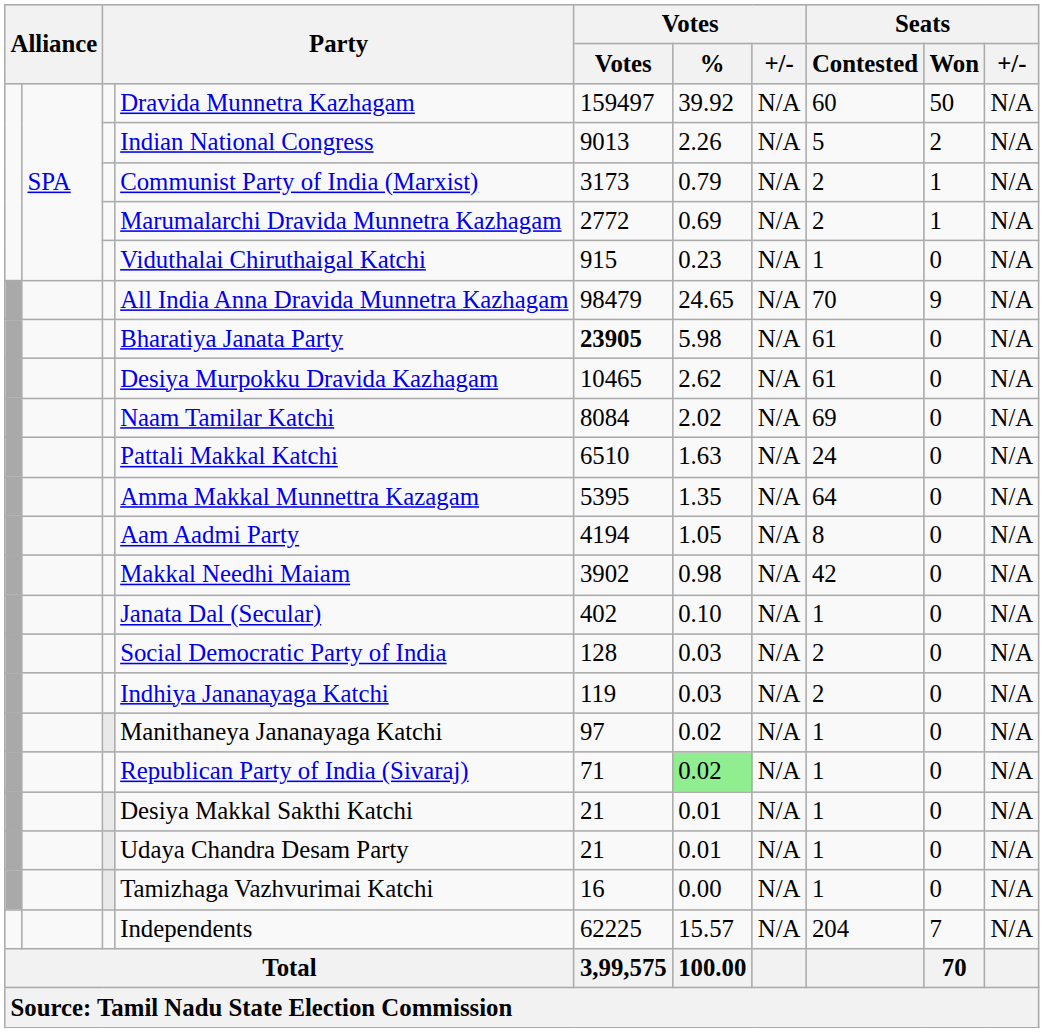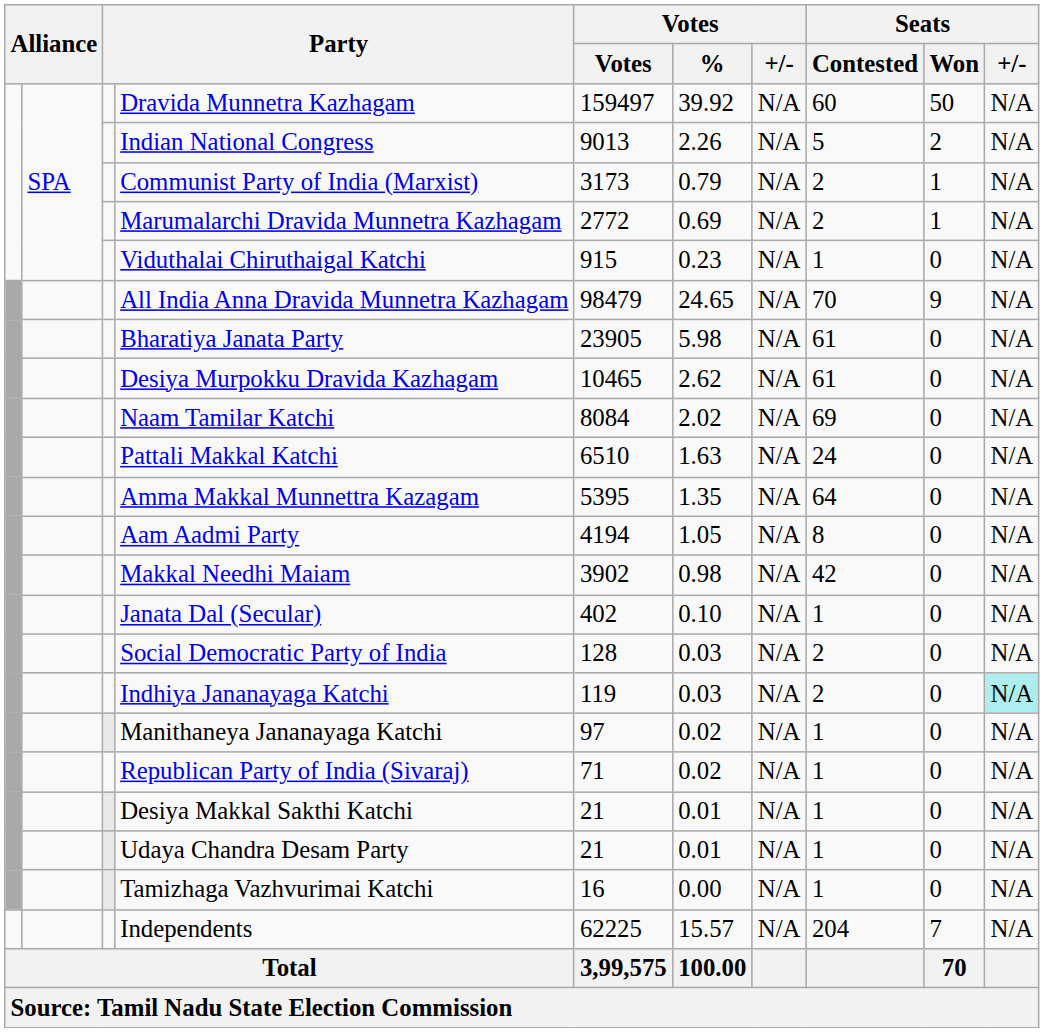(611, 338) bold -> (611, 338) normal
(1012, 692) no background -> (1012, 692) paleturquoise background
(700, 771) lightgreen background -> (700, 771) no background
